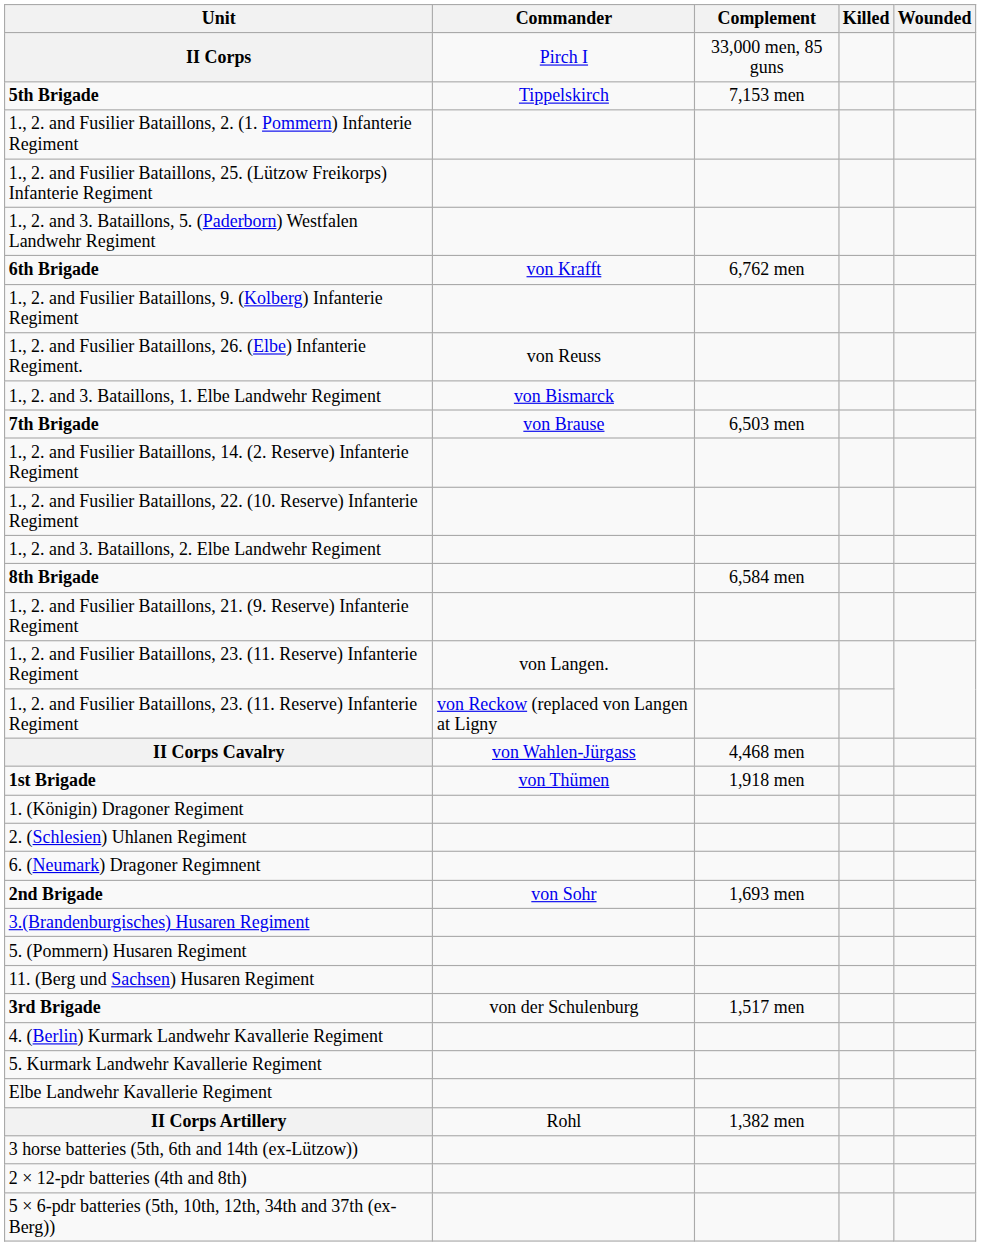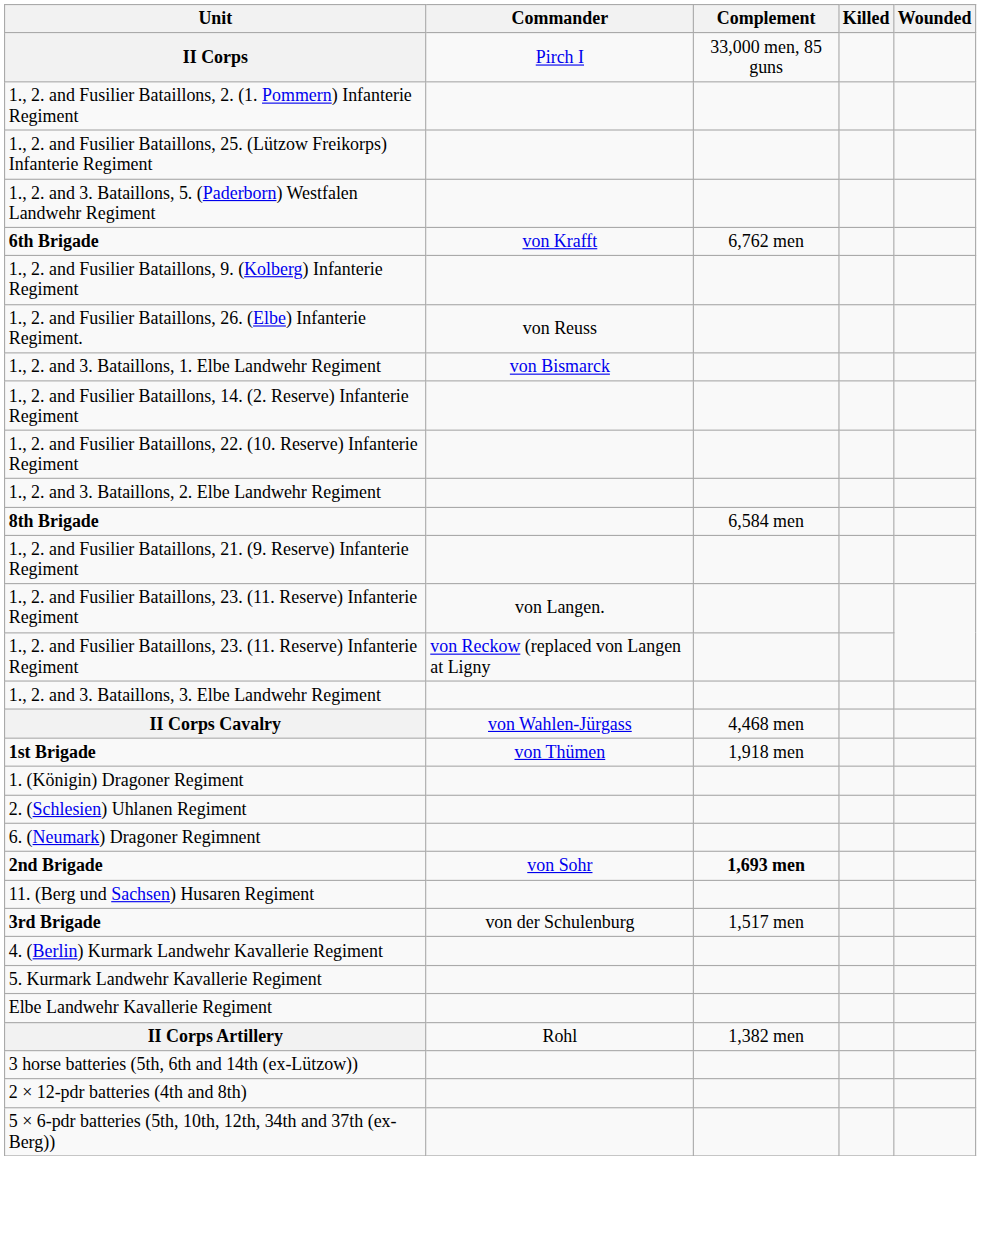- row: (54, 95)
- row: (54, 423)
+ row: (195, 695)
(767, 894) normal -> (766, 865) bold
- row: (159, 922)
- row: (128, 950)
